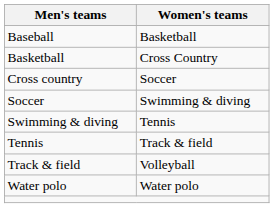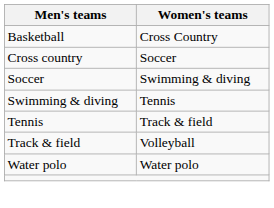- row: (31, 36)
